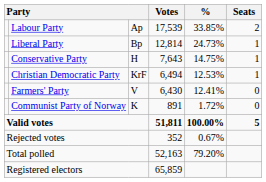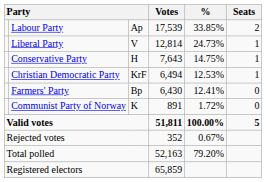(136, 43) Bp -> (134, 43) V
(134, 91) V -> (136, 91) Bp
